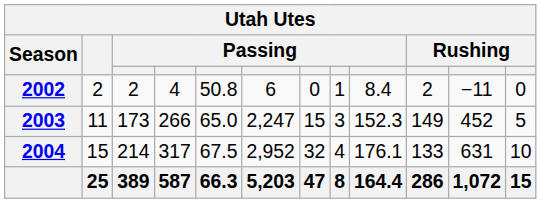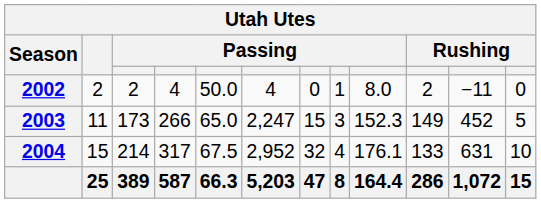(219, 90) 50.8 -> (219, 90) 50.0
(271, 90) 6 -> (271, 90) 4
(378, 90) 8.4 -> (378, 90) 8.0
